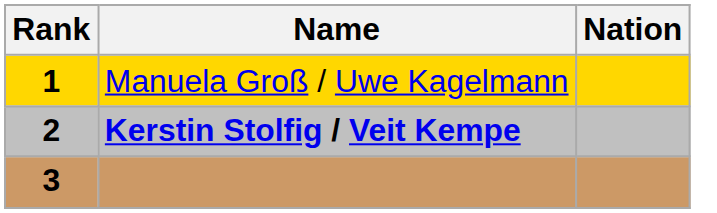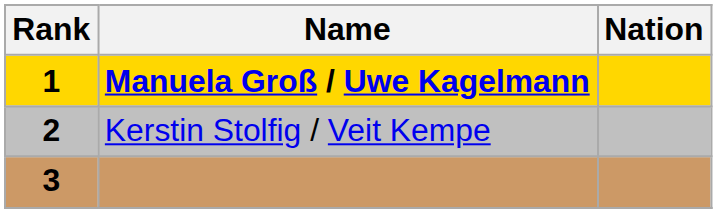(337, 80) normal -> (347, 80) bold
(313, 130) bold -> (298, 130) normal
